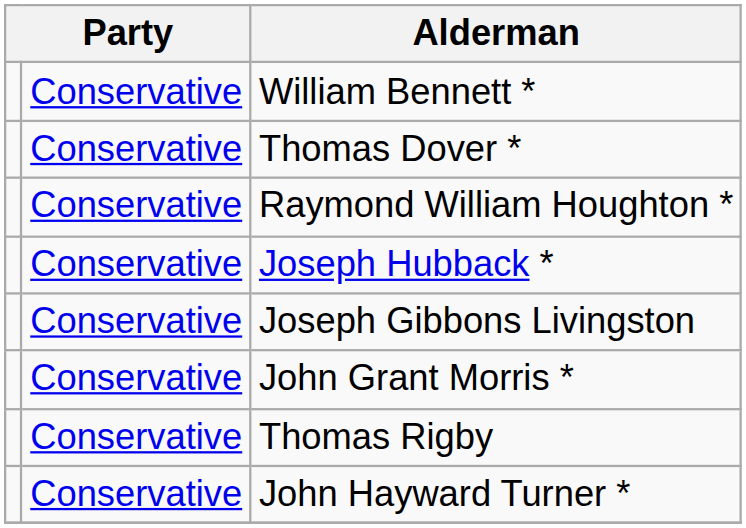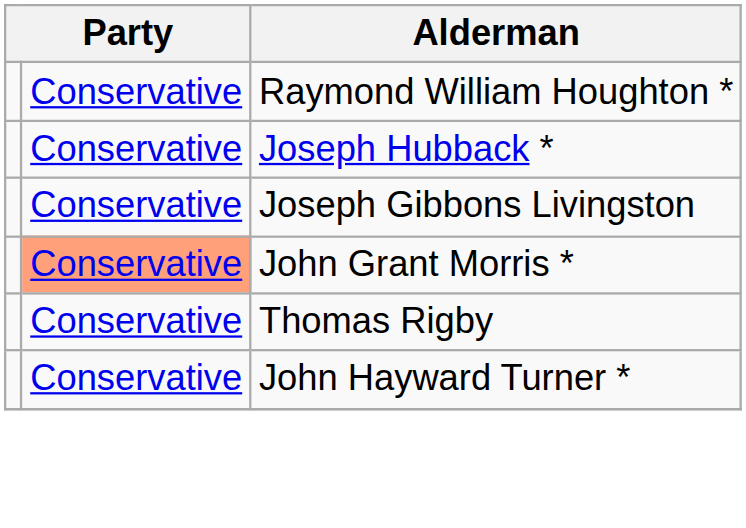- row: (397, 90)
- row: (390, 148)
(136, 378) no background -> (136, 263) lightsalmon background
